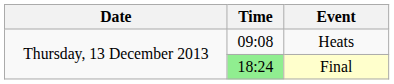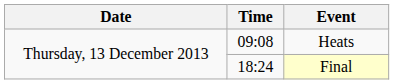(255, 66) lightgreen background -> (255, 66) no background
